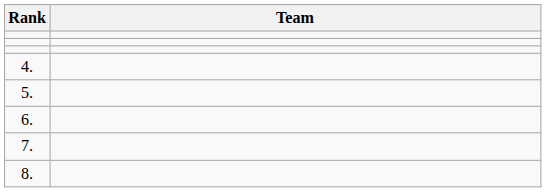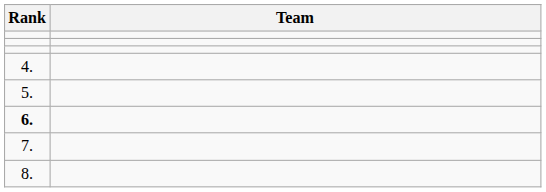(27, 120) normal -> (27, 120) bold
